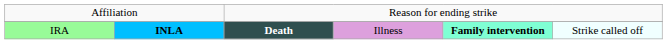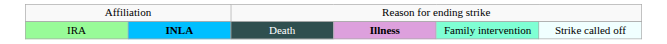(279, 30) bold -> (282, 30) normal
(388, 30) normal -> (385, 30) bold
(498, 30) bold -> (488, 30) normal
